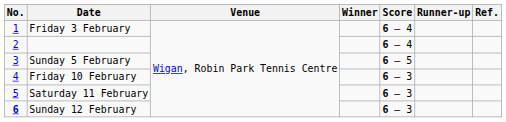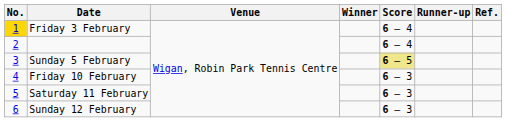(16, 29) no background -> (16, 29) gold background
(397, 61) no background -> (397, 61) khaki background
(16, 109) bold -> (16, 109) normal
